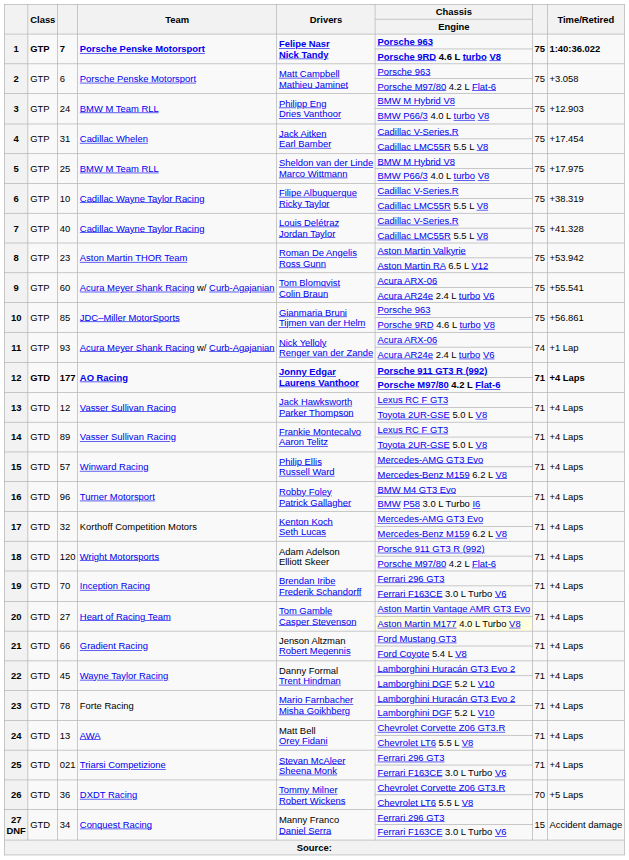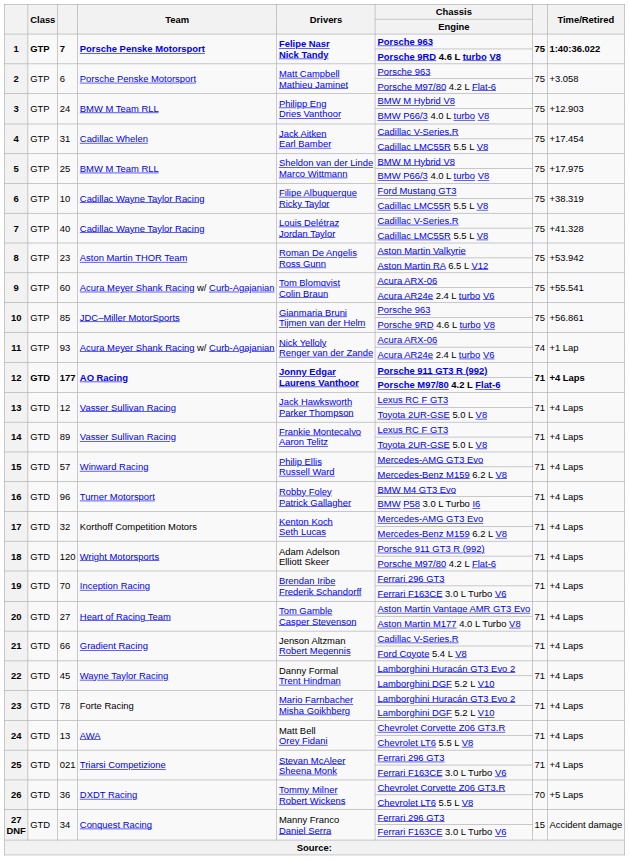(418, 191) Cadillac V-Series.R -> (417, 191) Ford Mustang GT3
(449, 624) lightyellow background -> (449, 624) no background
(417, 639) Ford Mustang GT3 -> (418, 639) Cadillac V-Series.R
